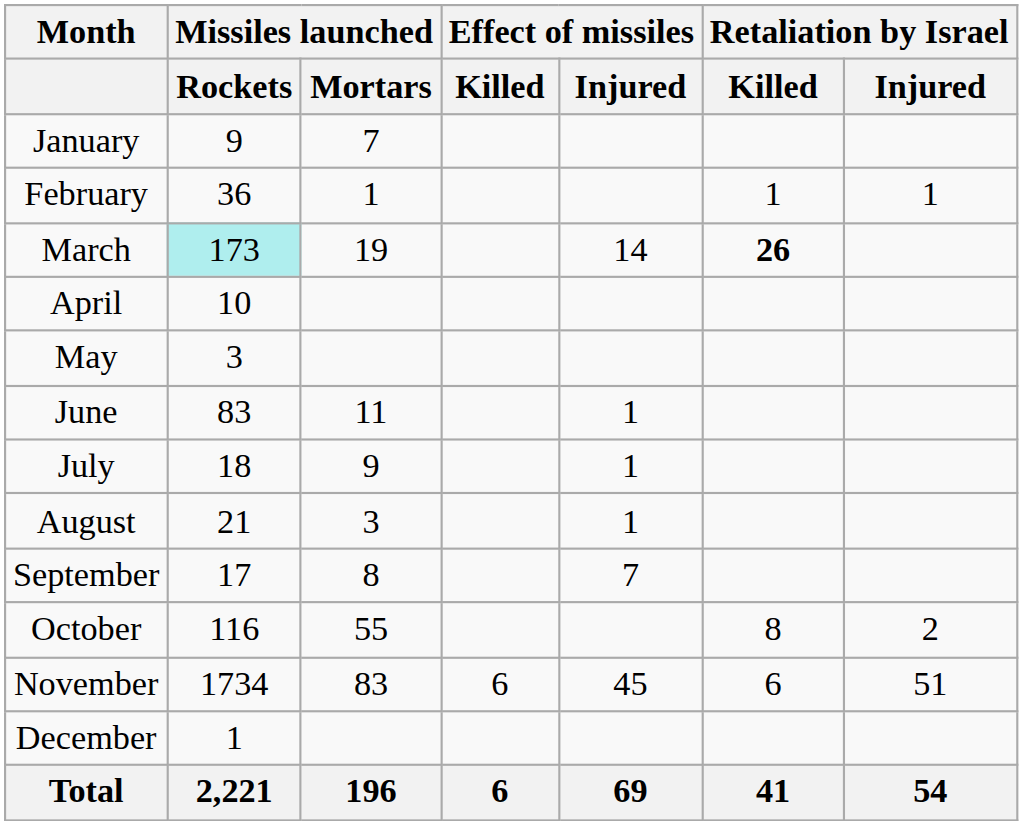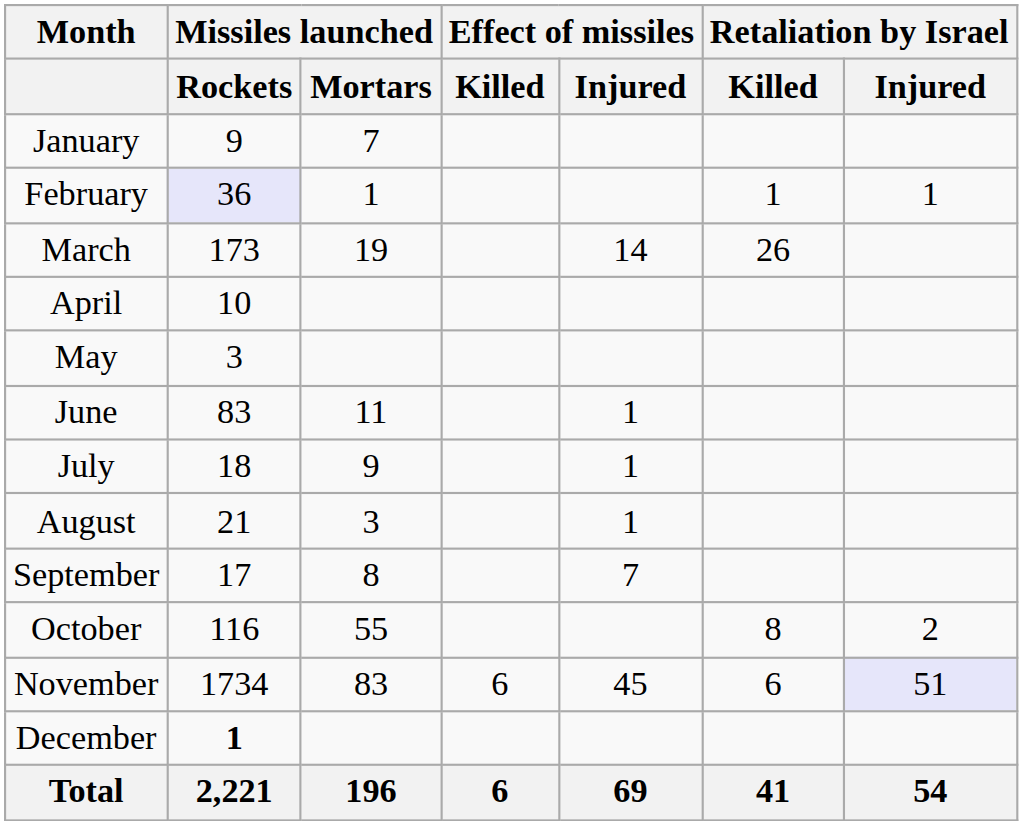(234, 194) no background -> (234, 194) lavender background
(234, 248) paleturquoise background -> (234, 248) no background
(773, 248) bold -> (773, 248) normal
(930, 683) no background -> (930, 683) lavender background
(234, 737) normal -> (234, 737) bold
